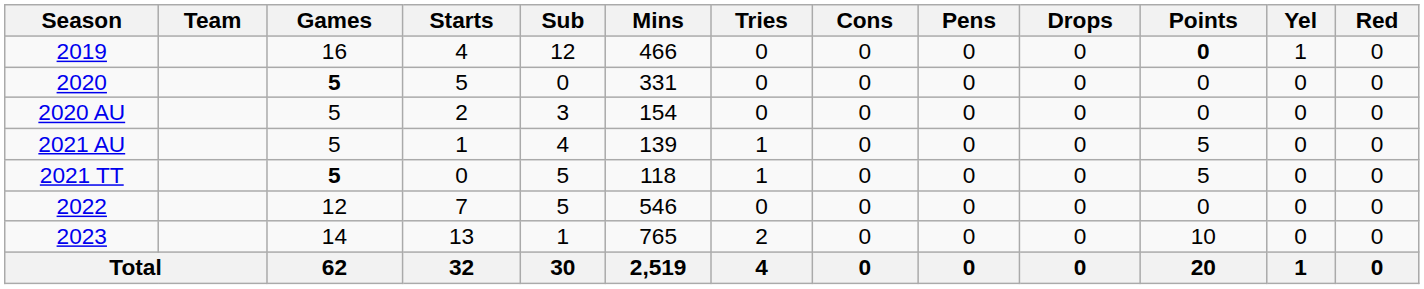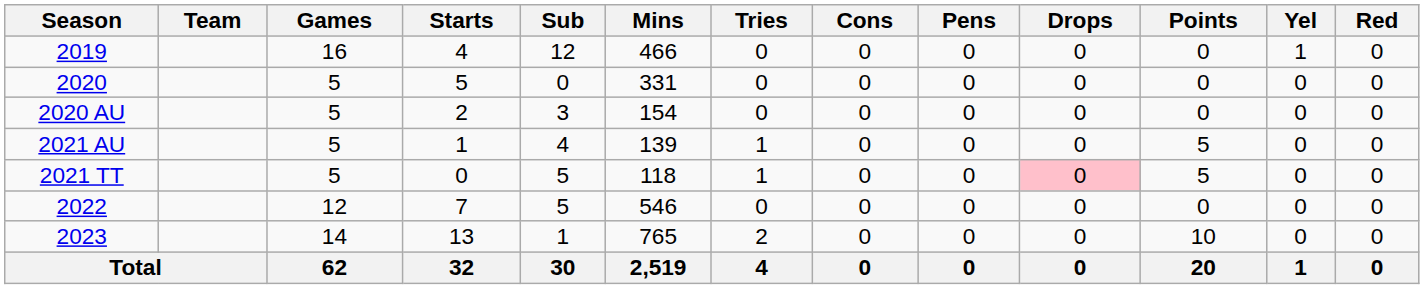(1203, 51) bold -> (1203, 51) normal
(334, 82) bold -> (334, 82) normal
(334, 174) bold -> (334, 174) normal
(1080, 174) no background -> (1080, 174) pink background
